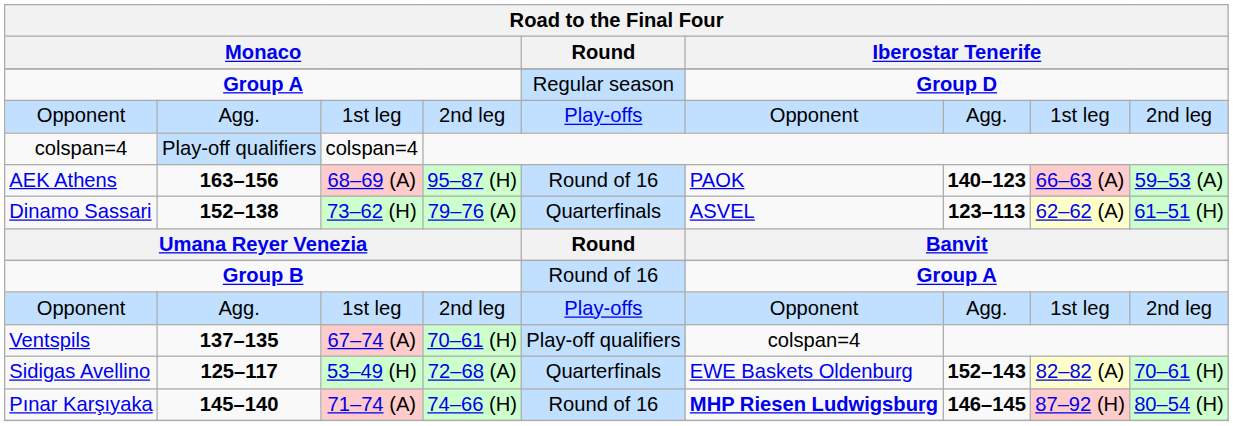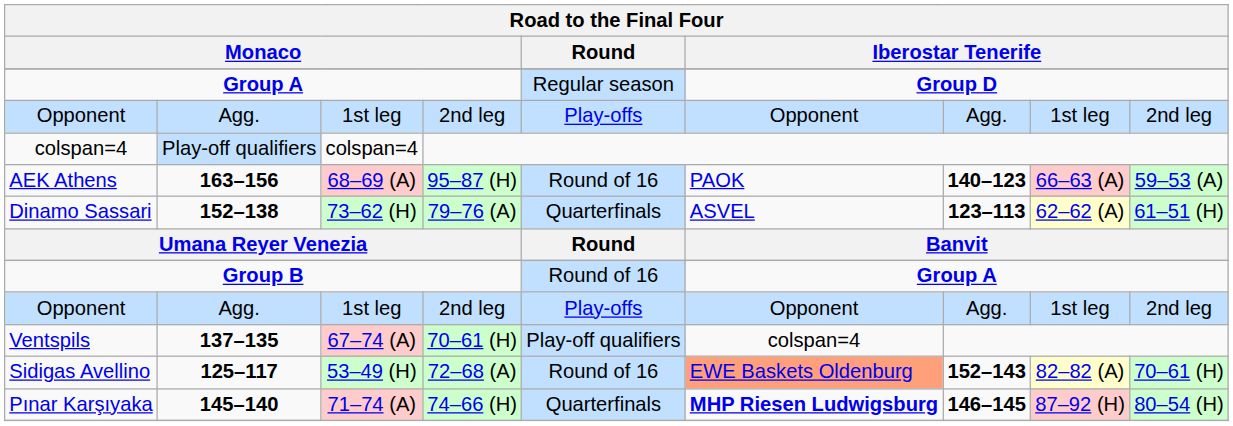(603, 372) Quarterfinals -> (603, 372) Round of 16
(801, 372) no background -> (801, 372) lightsalmon background
(603, 404) Round of 16 -> (603, 404) Quarterfinals
